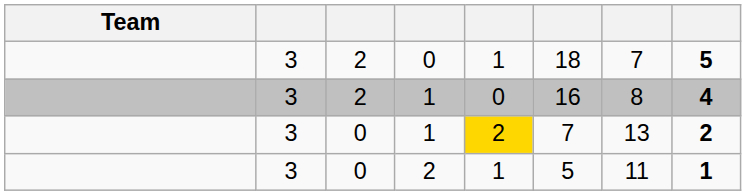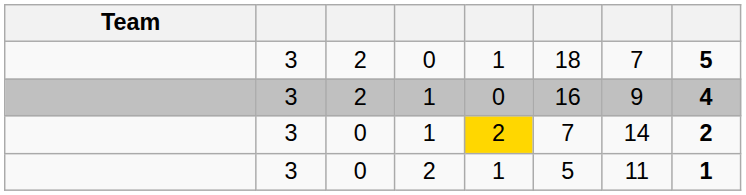(637, 97) 8 -> (637, 97) 9
(637, 134) 13 -> (637, 134) 14
